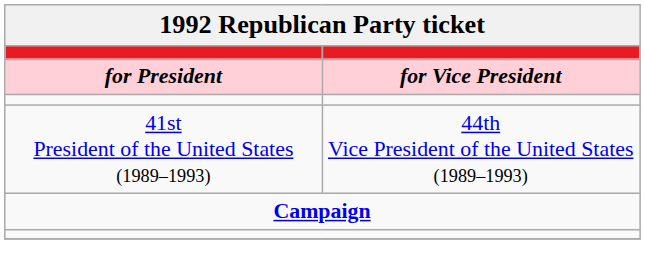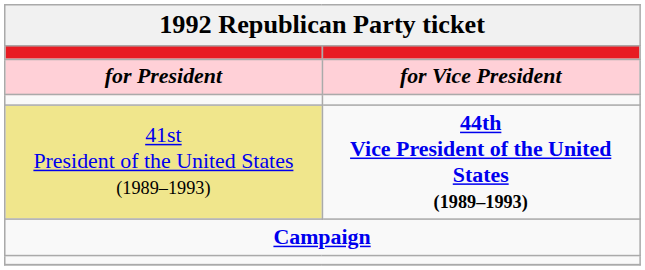(163, 149) no background -> (163, 162) khaki background
(481, 149) normal -> (481, 162) bold
